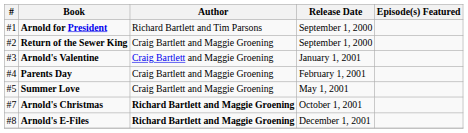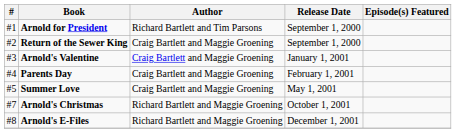(213, 105) bold -> (207, 105) normal
(213, 120) bold -> (207, 120) normal
